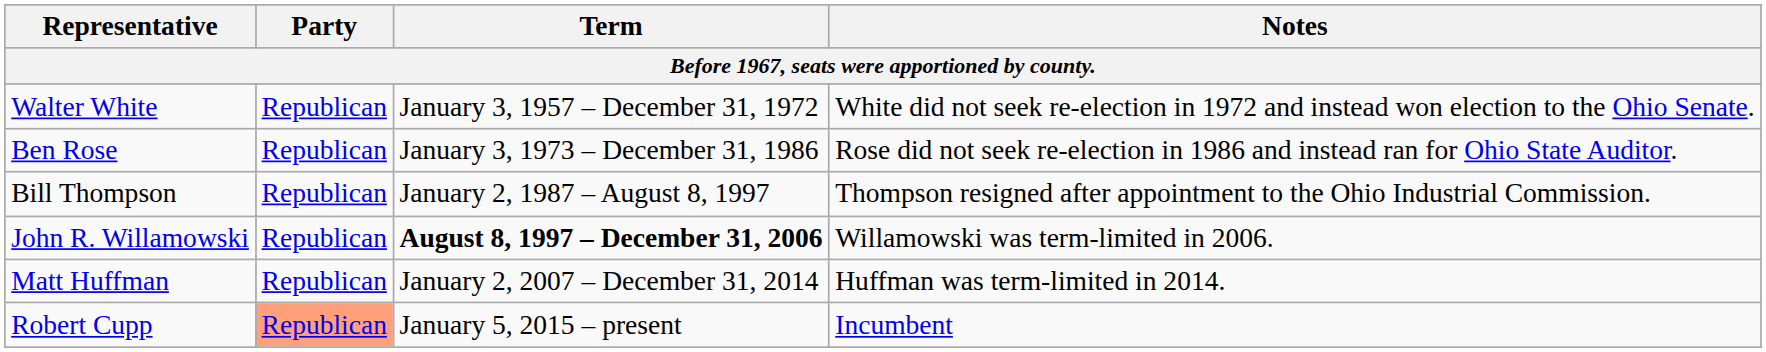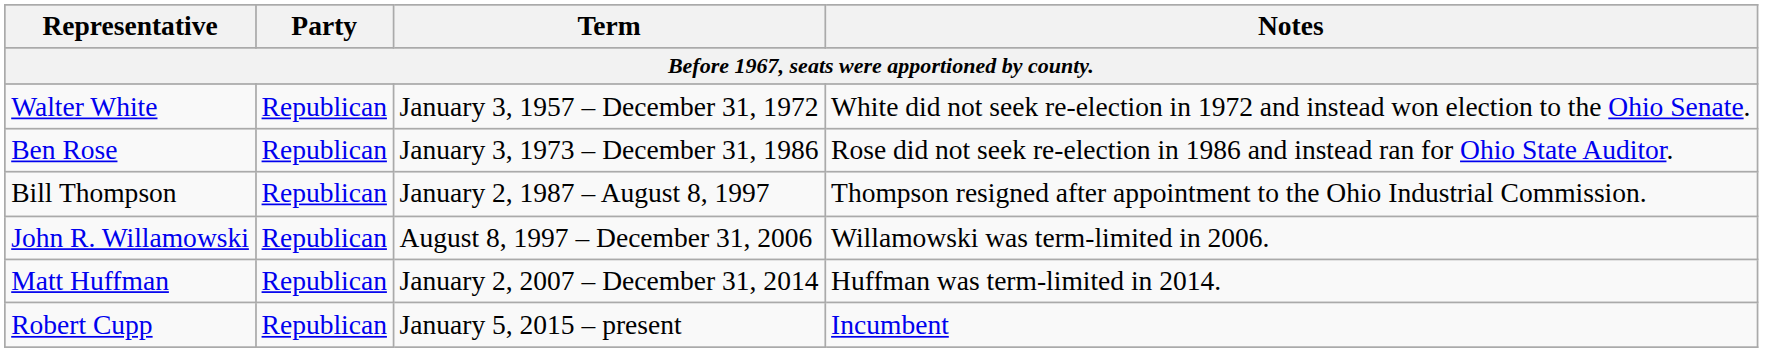(611, 237) bold -> (606, 237) normal
(324, 324) lightsalmon background -> (324, 324) no background
